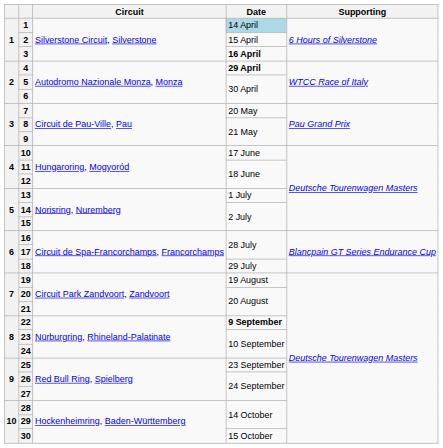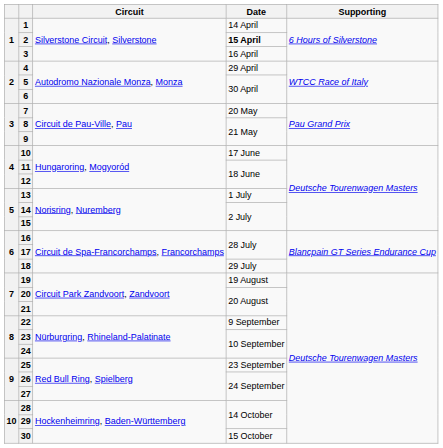(243, 25) lightblue background -> (243, 25) no background
(243, 39) normal -> (244, 39) bold
(244, 53) bold -> (243, 53) normal
(244, 68) bold -> (243, 68) normal
(255, 322) bold -> (254, 322) normal
